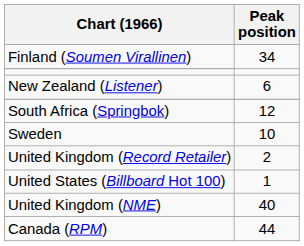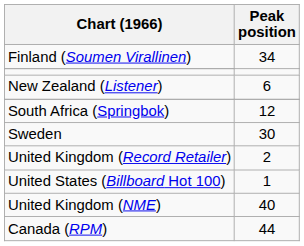(267, 134) 10 -> (267, 134) 30
